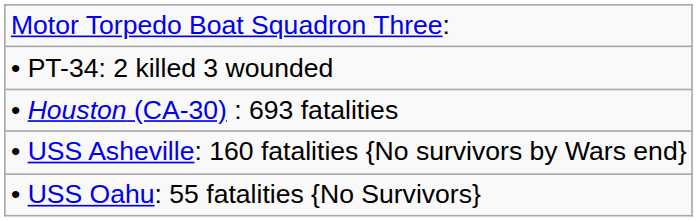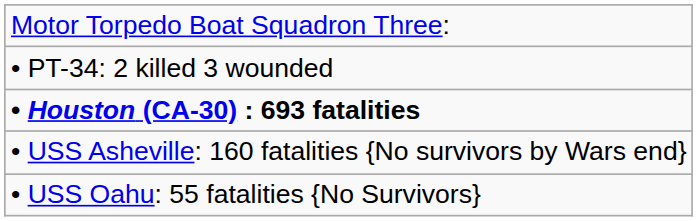(205, 109) normal -> (216, 109) bold
